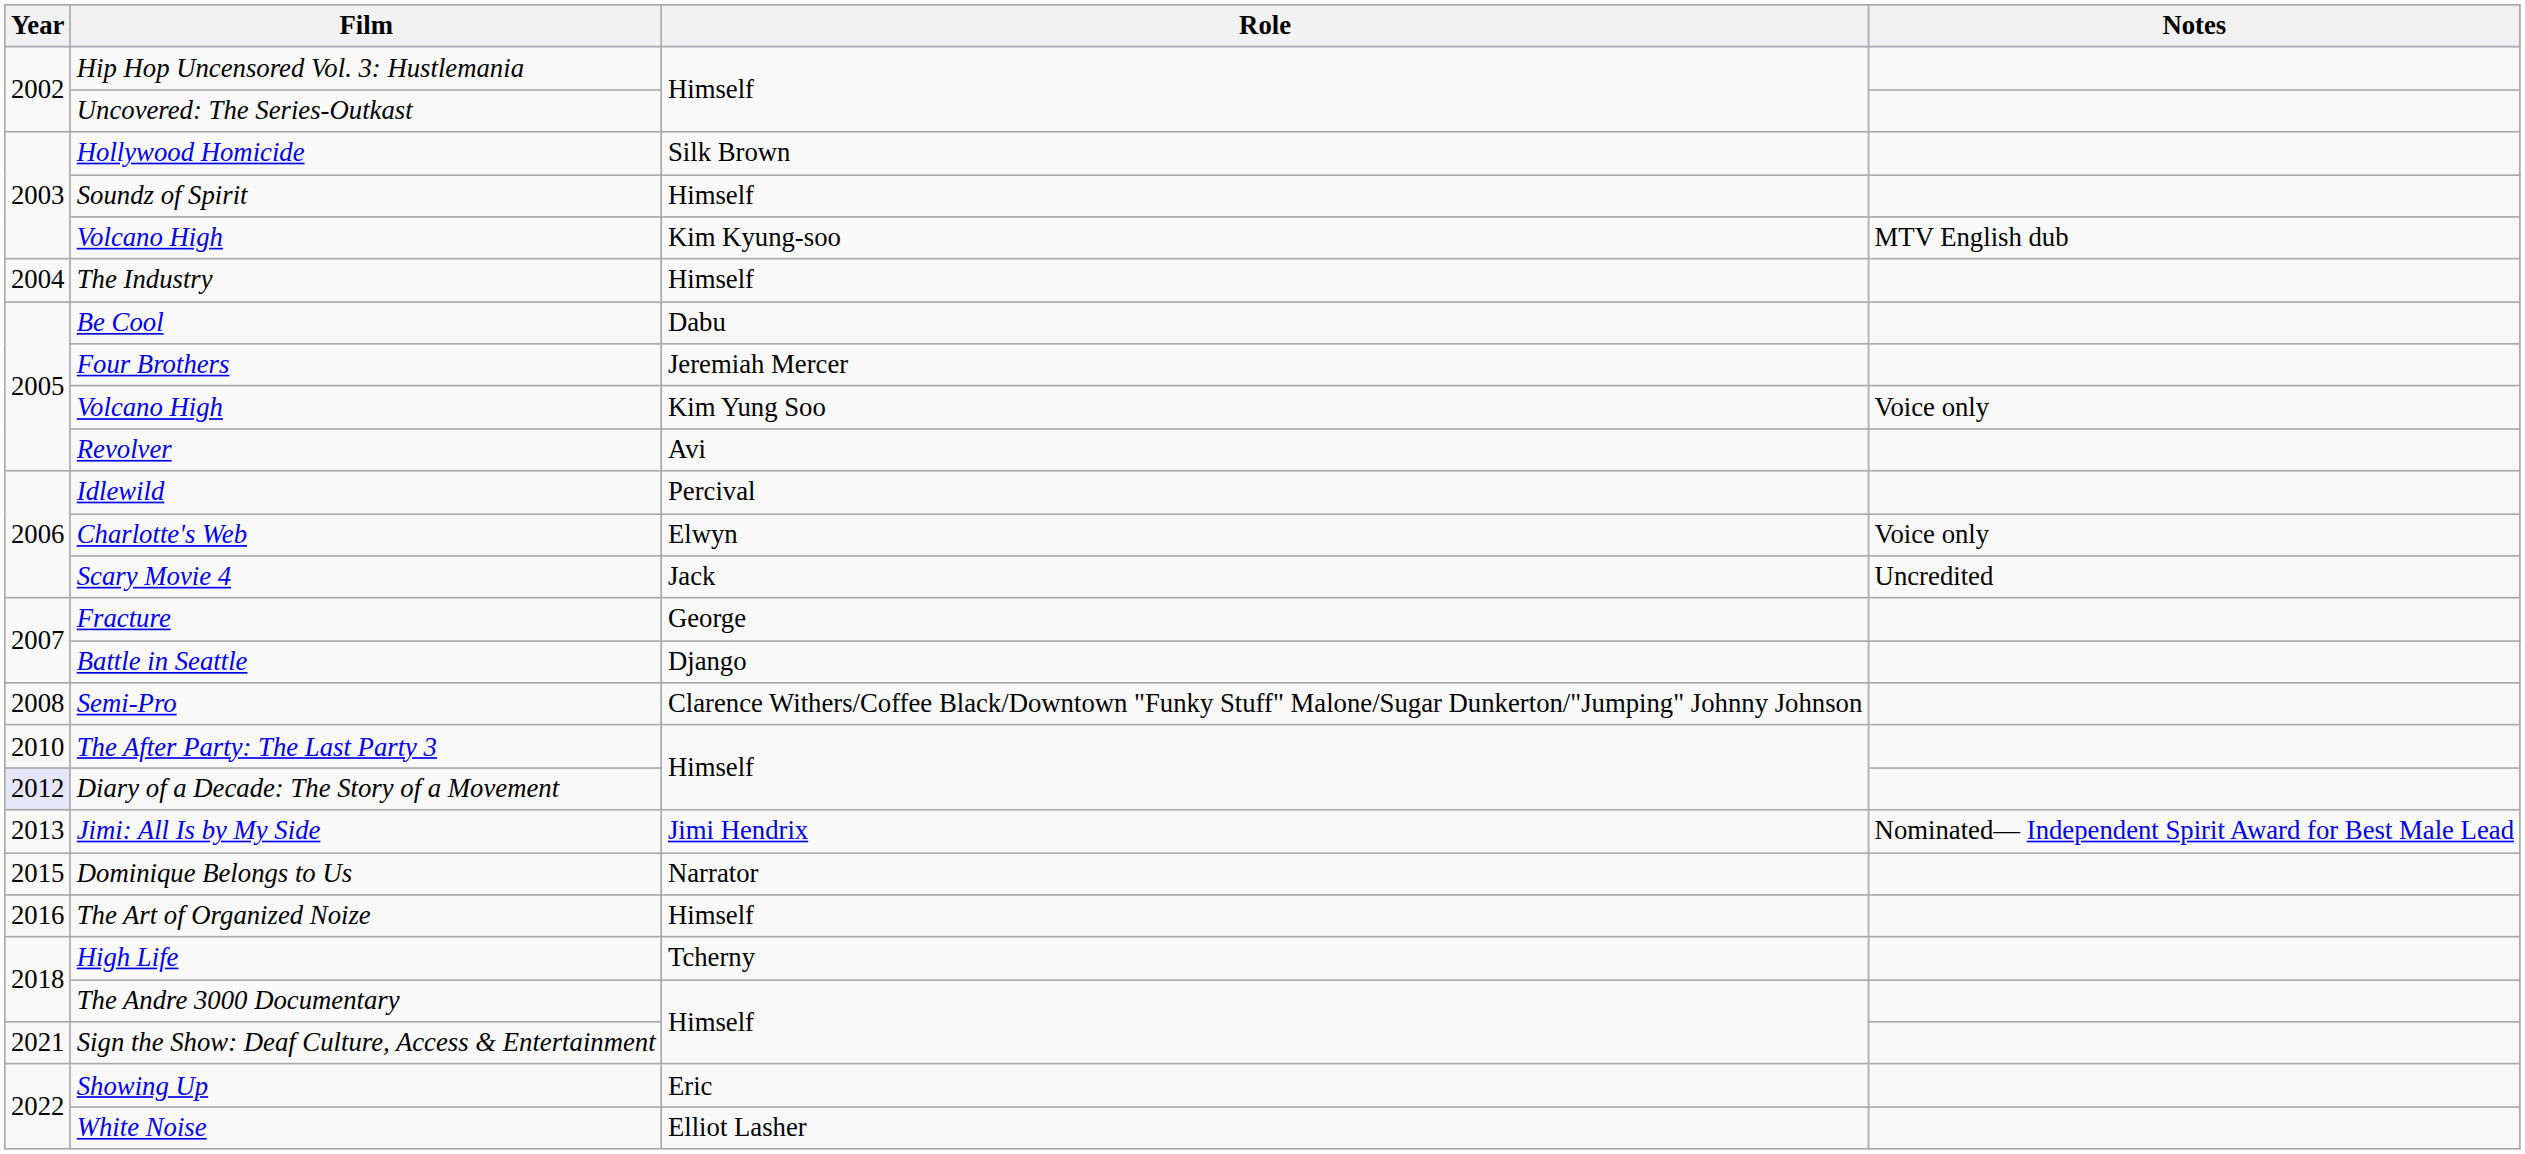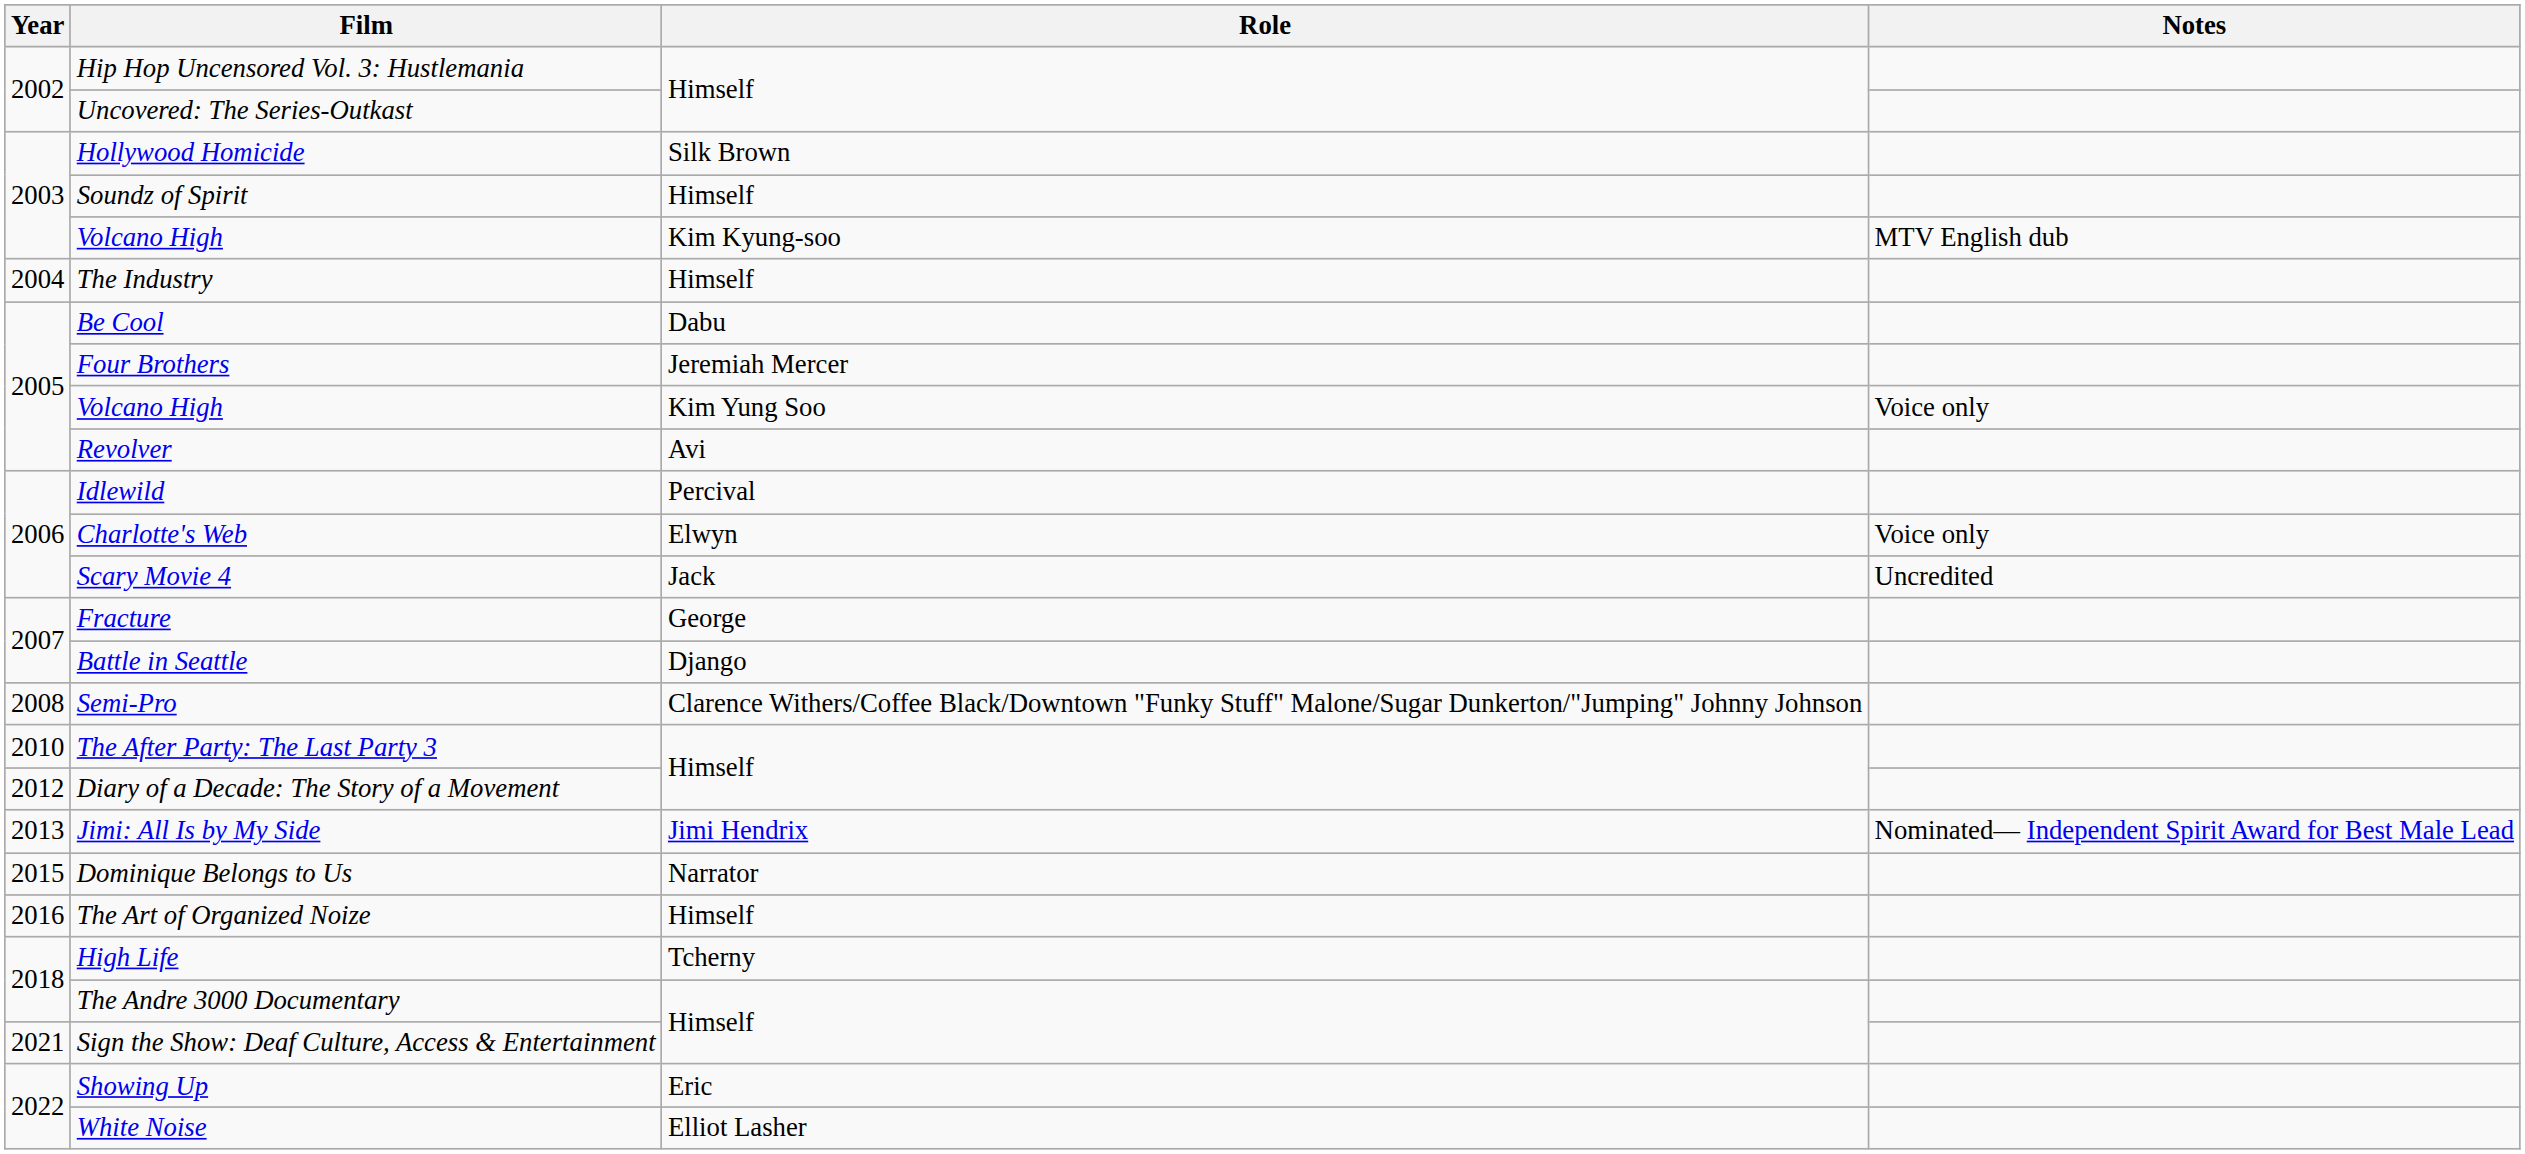(38, 788) lavender background -> (38, 788) no background
